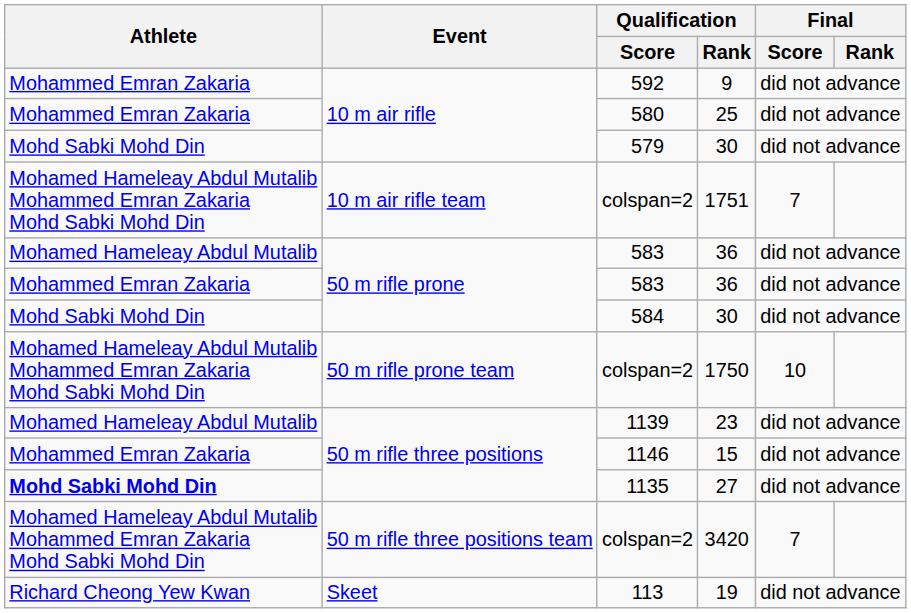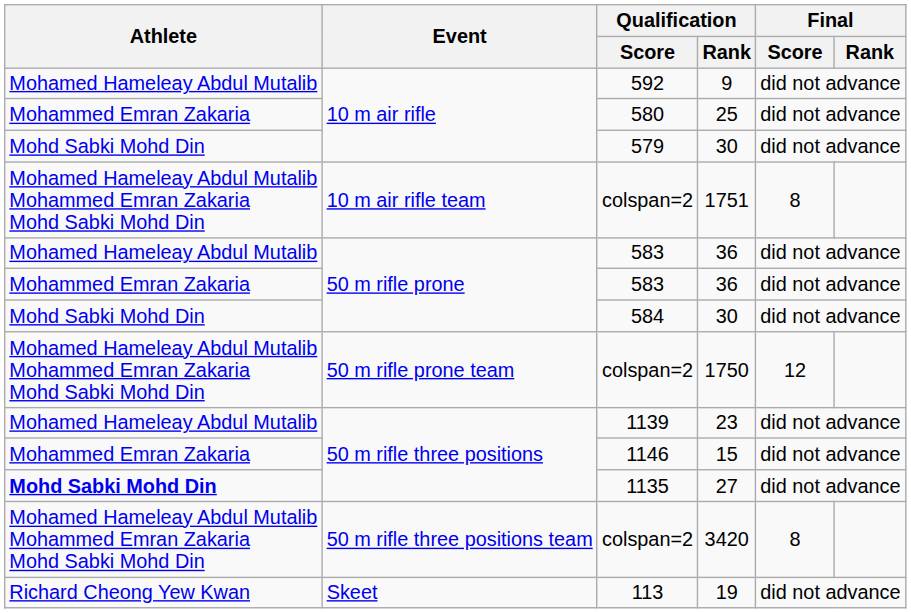(130, 84) Mohammed Emran Zakaria -> (163, 84) Mohamed Hameleay Abdul Mutalib
(795, 200) 7 -> (795, 200) 8
(795, 370) 10 -> (795, 370) 12
(795, 539) 7 -> (795, 539) 8
